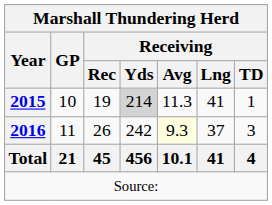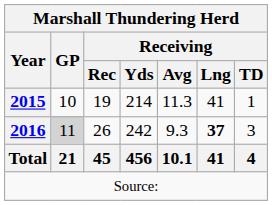(139, 102) lightgrey background -> (139, 102) no background
(67, 130) no background -> (67, 130) lightgrey background
(177, 130) lightyellow background -> (177, 130) no background
(216, 130) normal -> (216, 130) bold
